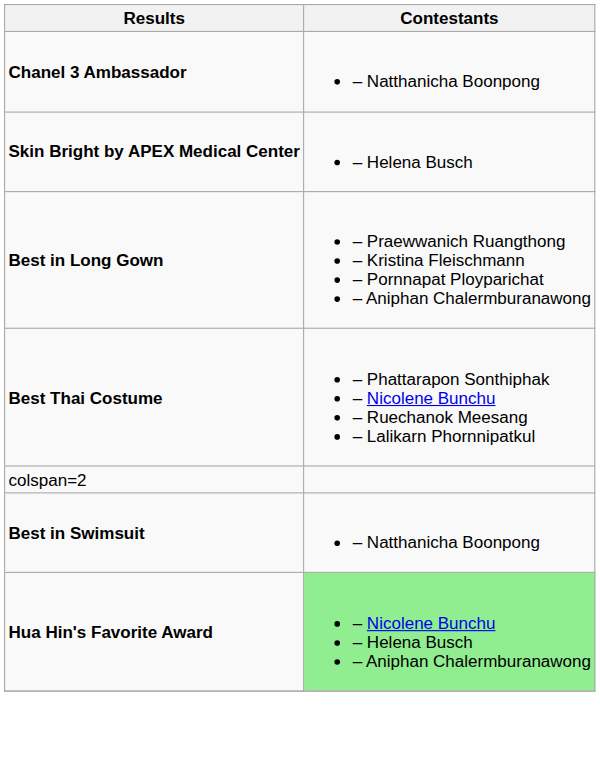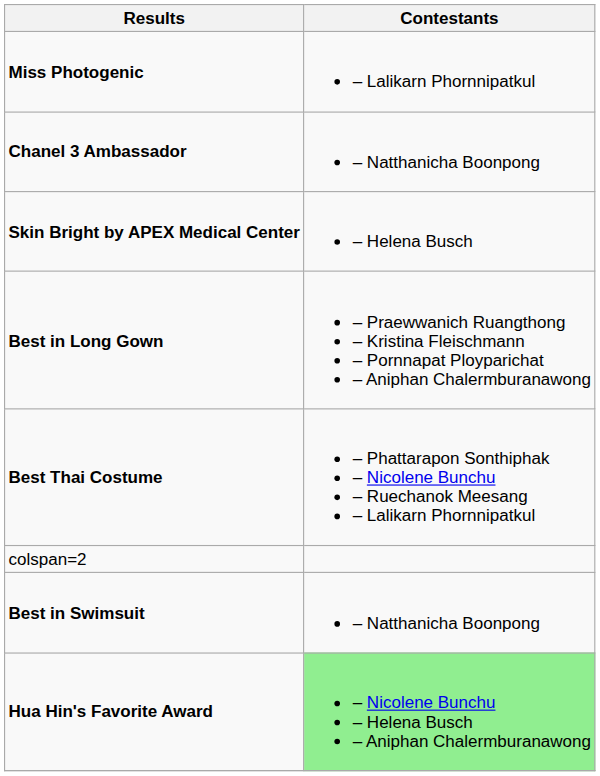+ row: (76, 72)
